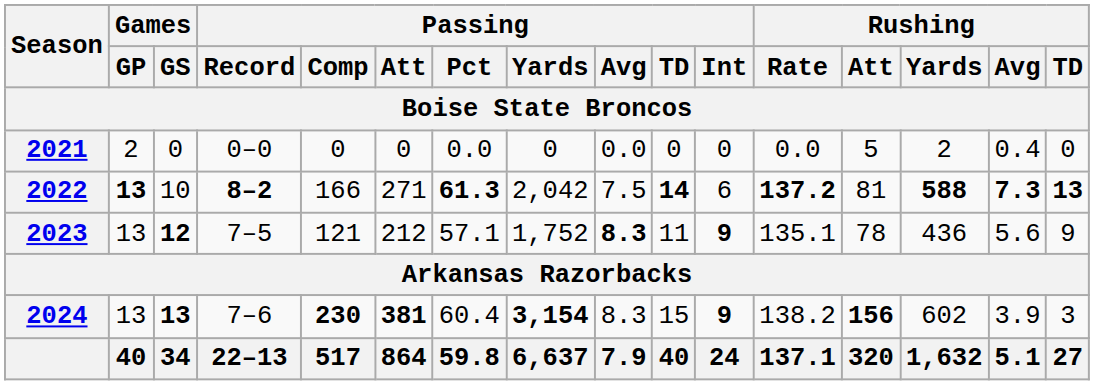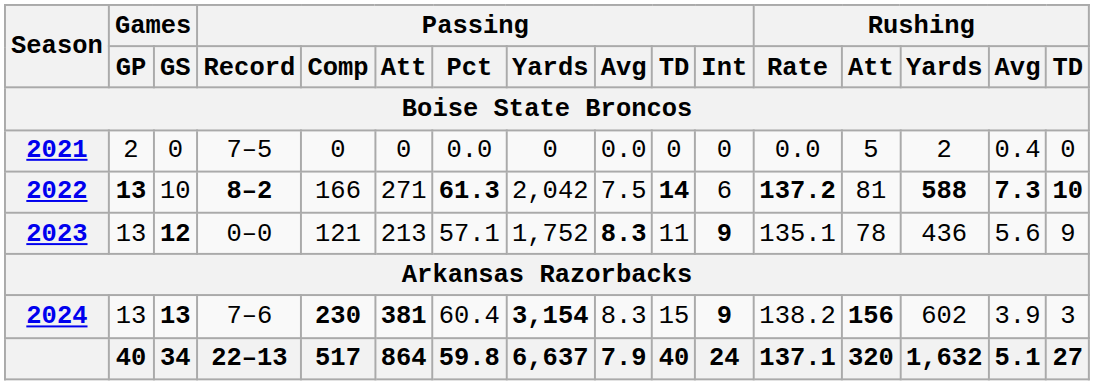(249, 150) 0–0 -> (249, 150) 7–5
(1068, 192) 13 -> (1068, 192) 10
(249, 233) 7–5 -> (249, 233) 0–0
(404, 233) 212 -> (404, 233) 213
